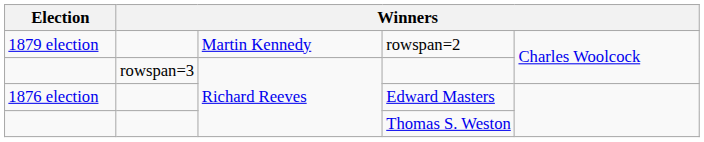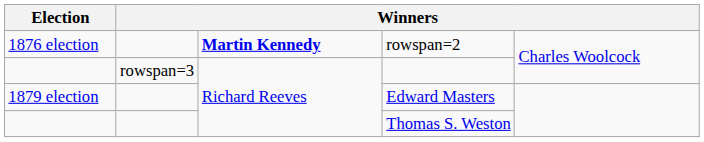(53, 44) 1879 election -> (53, 44) 1876 election
(257, 44) normal -> (261, 44) bold
(53, 96) 1876 election -> (53, 96) 1879 election
